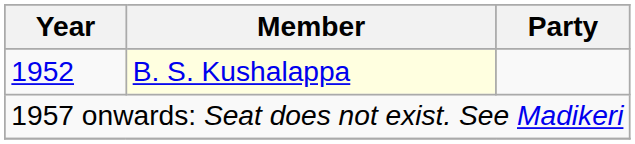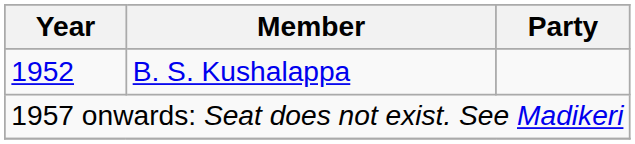(241, 71) lightyellow background -> (241, 71) no background
